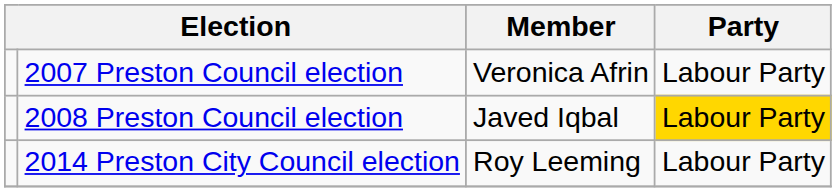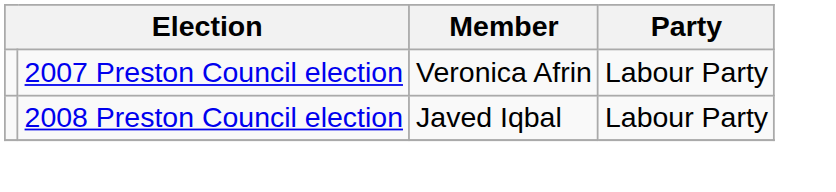(743, 117) gold background -> (687, 117) no background
- row: (242, 162)
